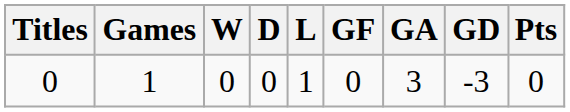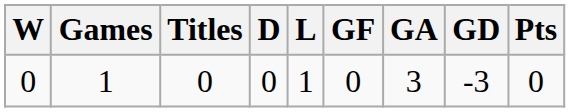columns swapped: (50, 29) <-> (227, 29)
